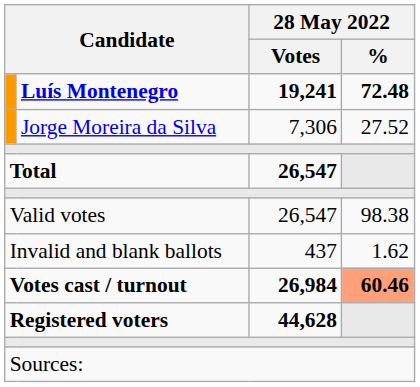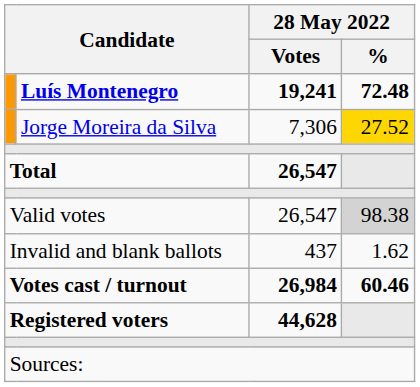(385, 125) no background -> (385, 125) gold background
(385, 215) no background -> (385, 215) lightgrey background
(385, 284) lightsalmon background -> (385, 284) no background
